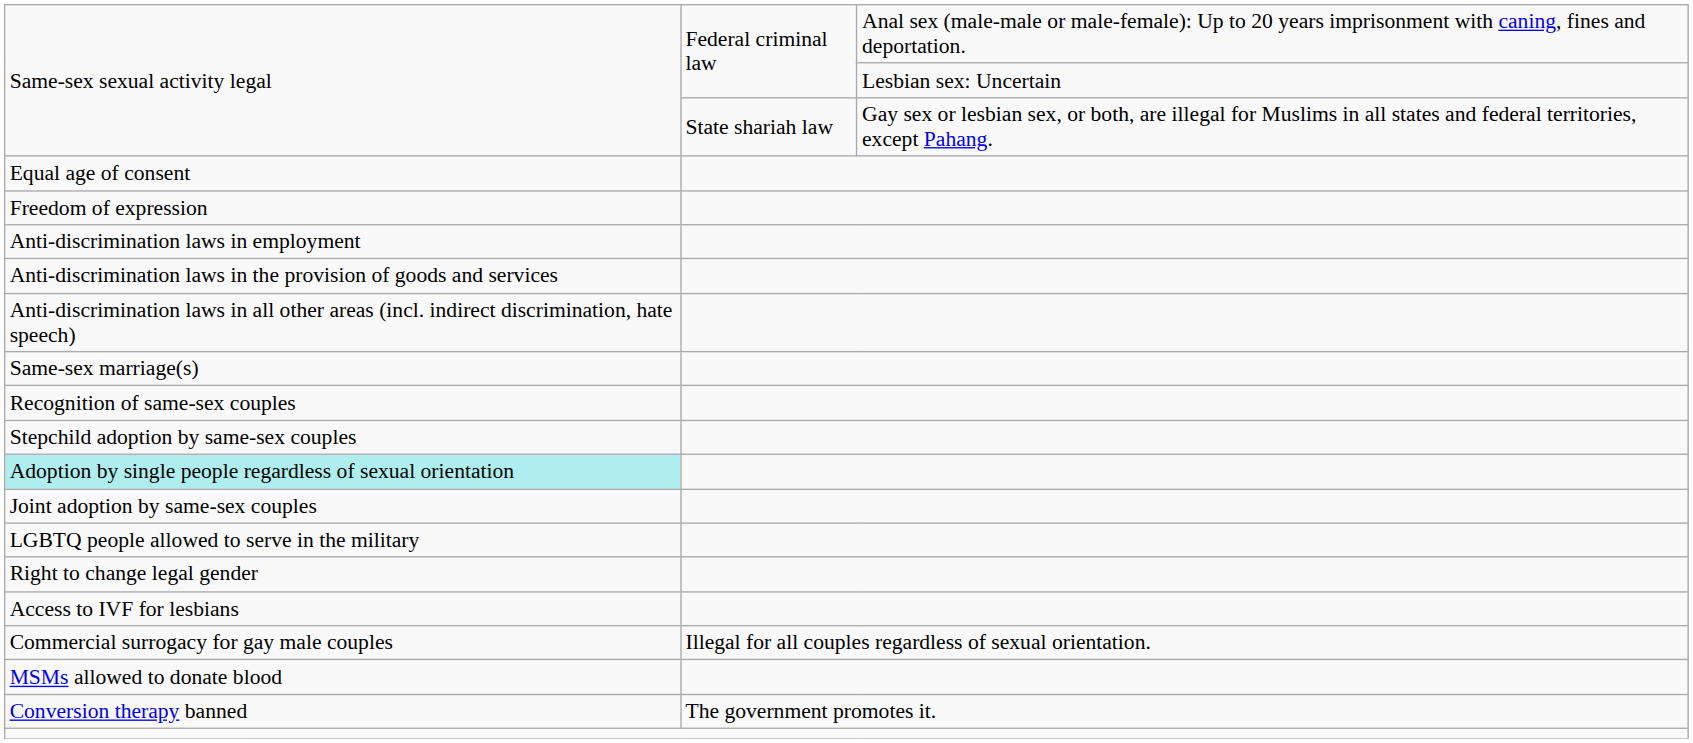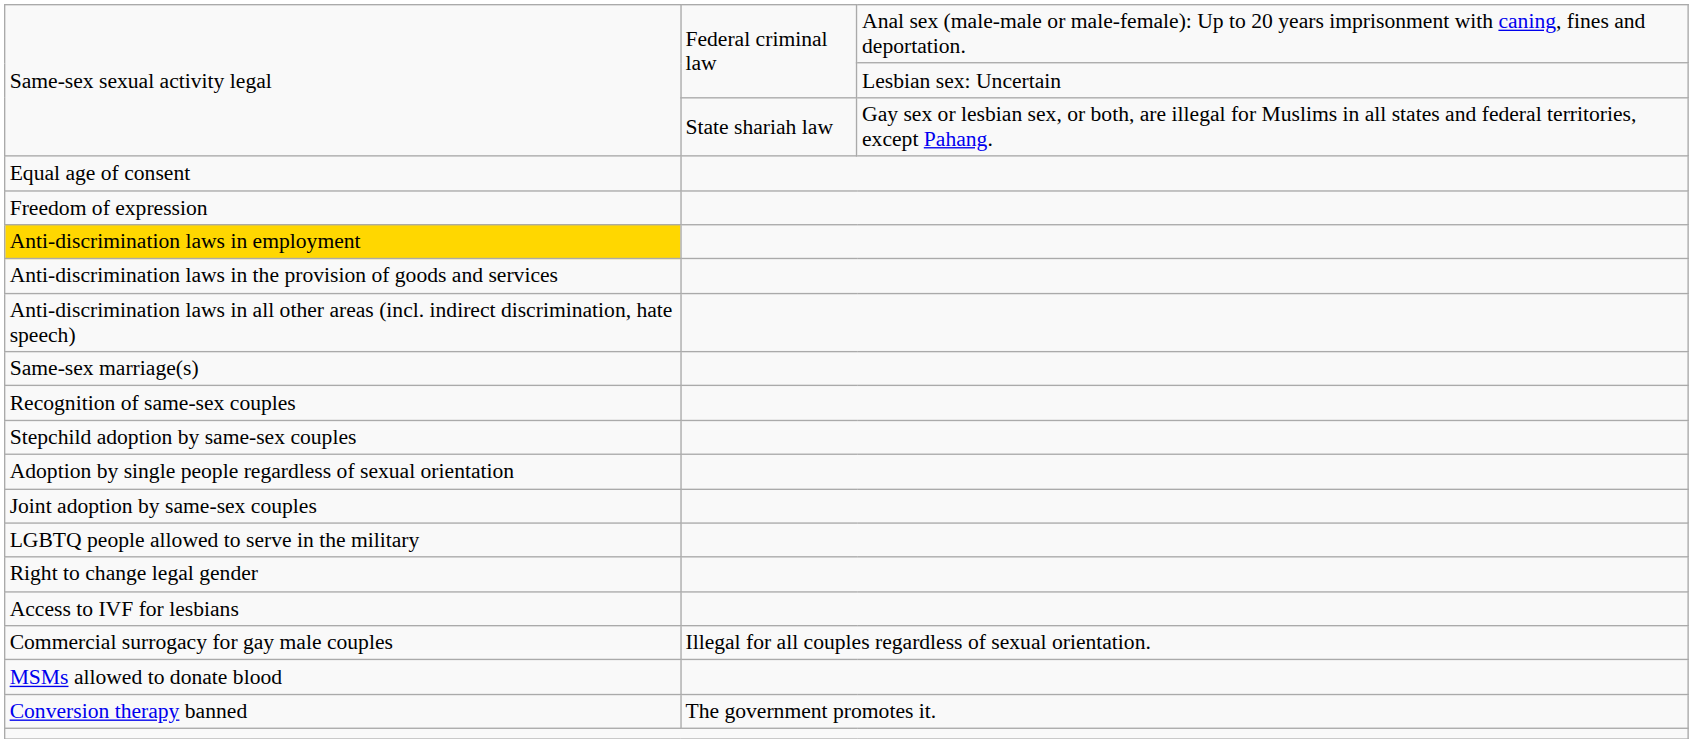(185, 241) no background -> (185, 241) gold background
(262, 471) paleturquoise background -> (262, 471) no background
